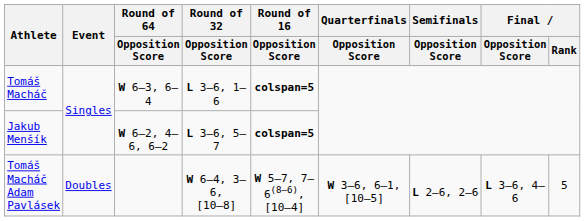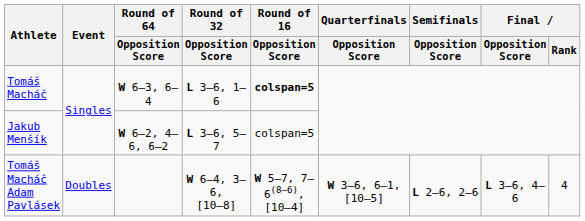(284, 133) bold -> (284, 133) normal
(564, 185) 5 -> (564, 185) 4
